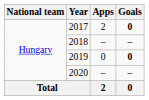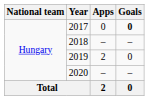(103, 27) 2 -> (103, 27) 0
(103, 57) 0 -> (103, 57) 2
(130, 57) bold -> (130, 57) normal
